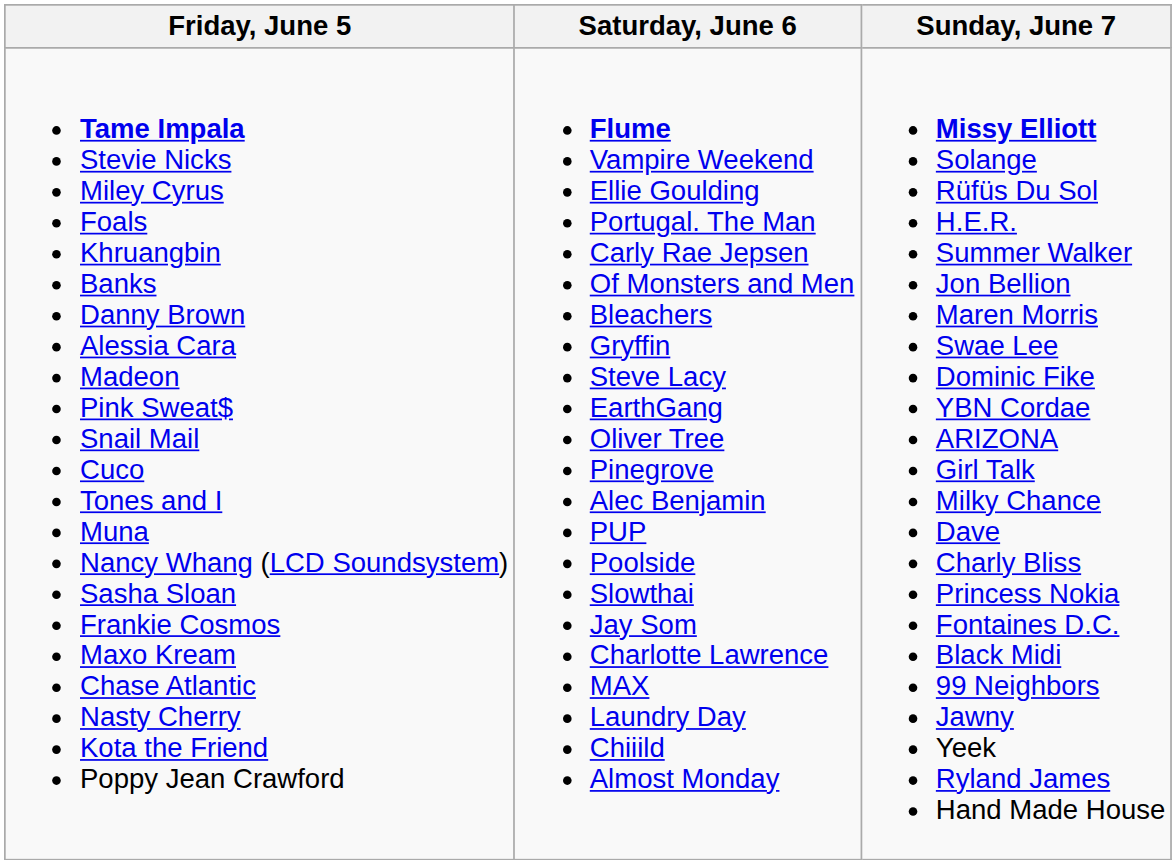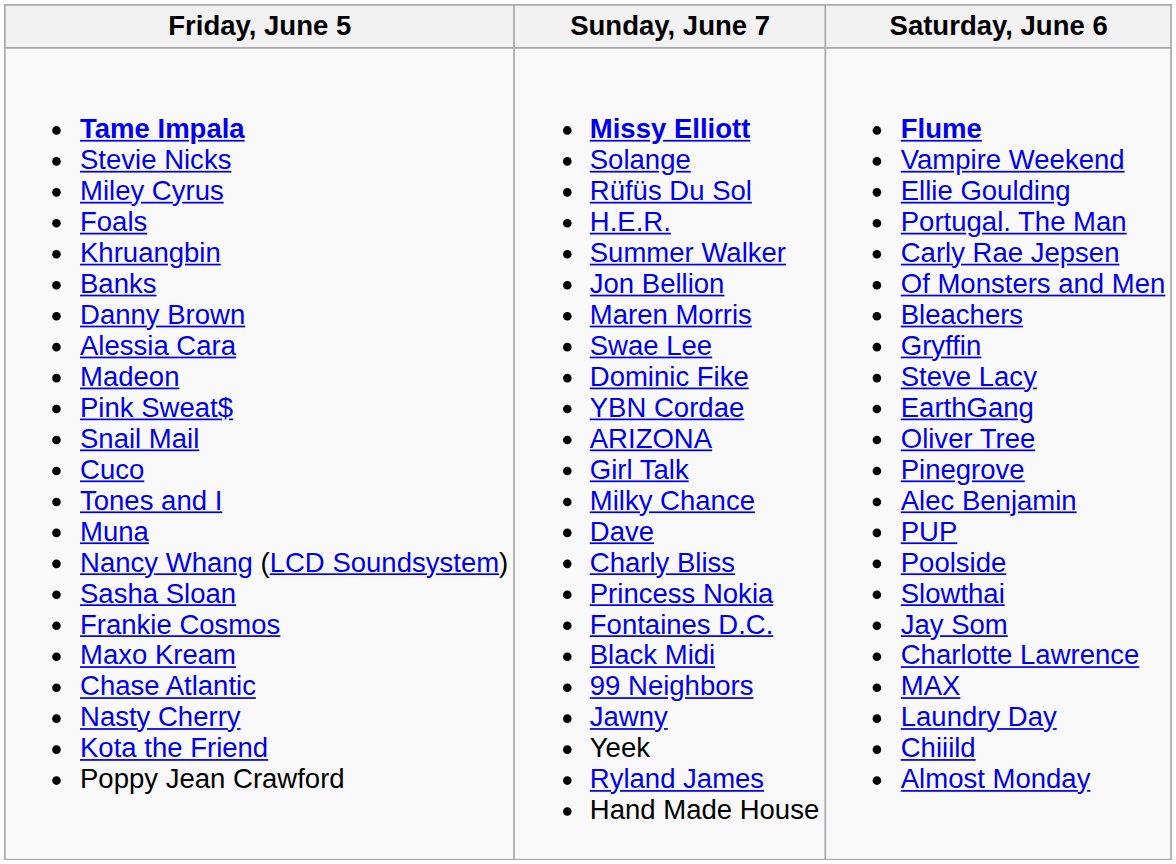columns swapped: (688, 26) <-> (1016, 26)
